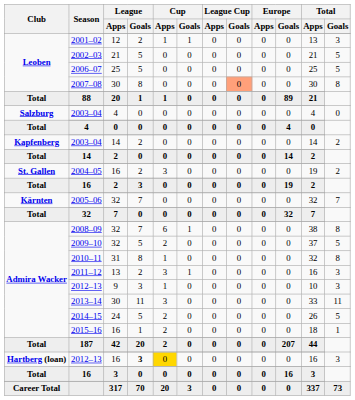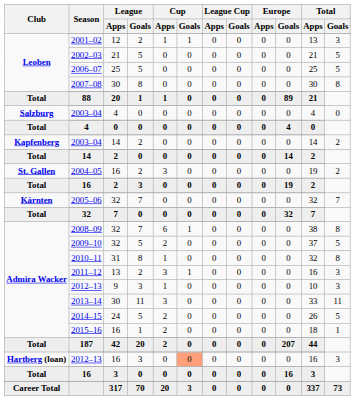(239, 84) lightsalmon background -> (239, 84) no background
(140, 359) bold -> (140, 359) normal
(165, 359) gold background -> (165, 359) no background
(189, 359) no background -> (189, 359) lightsalmon background
